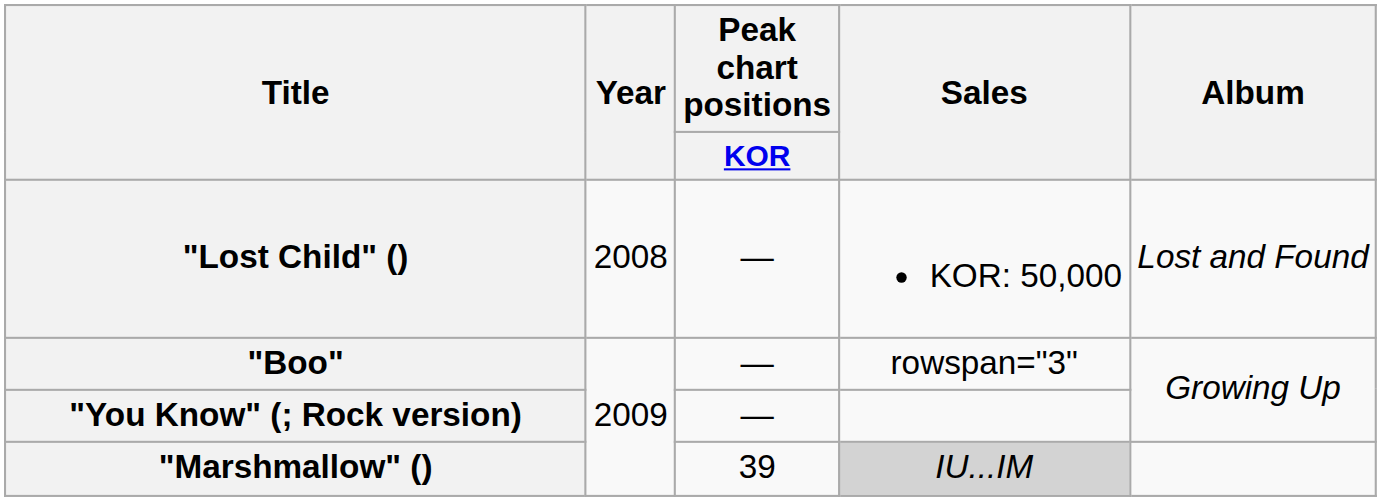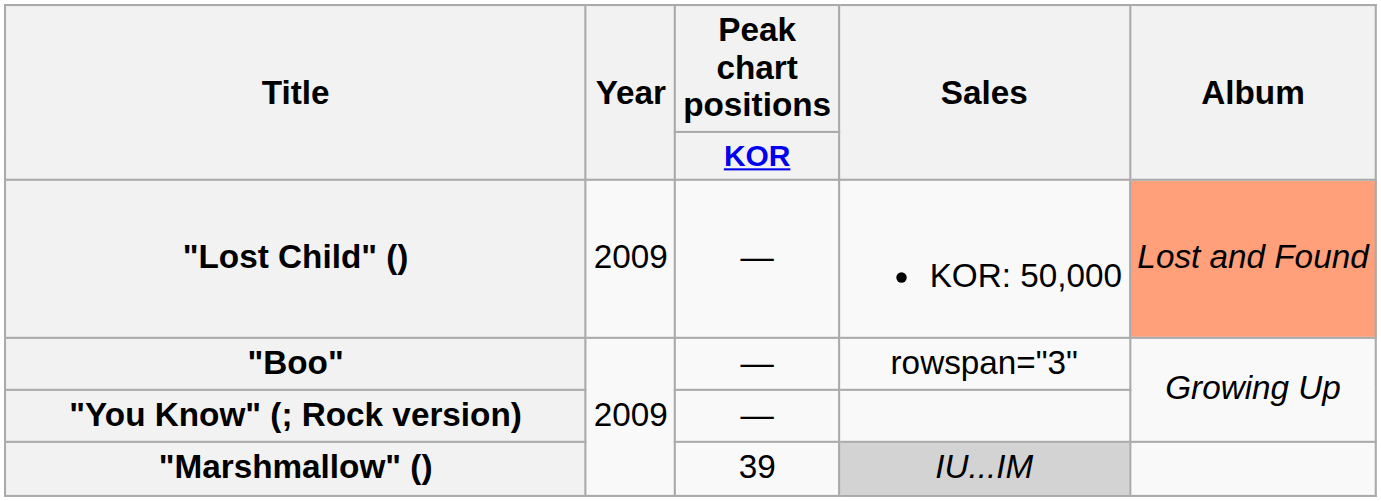(631, 257) 2008 -> (631, 257) 2009
(1253, 257) no background -> (1253, 257) lightsalmon background
